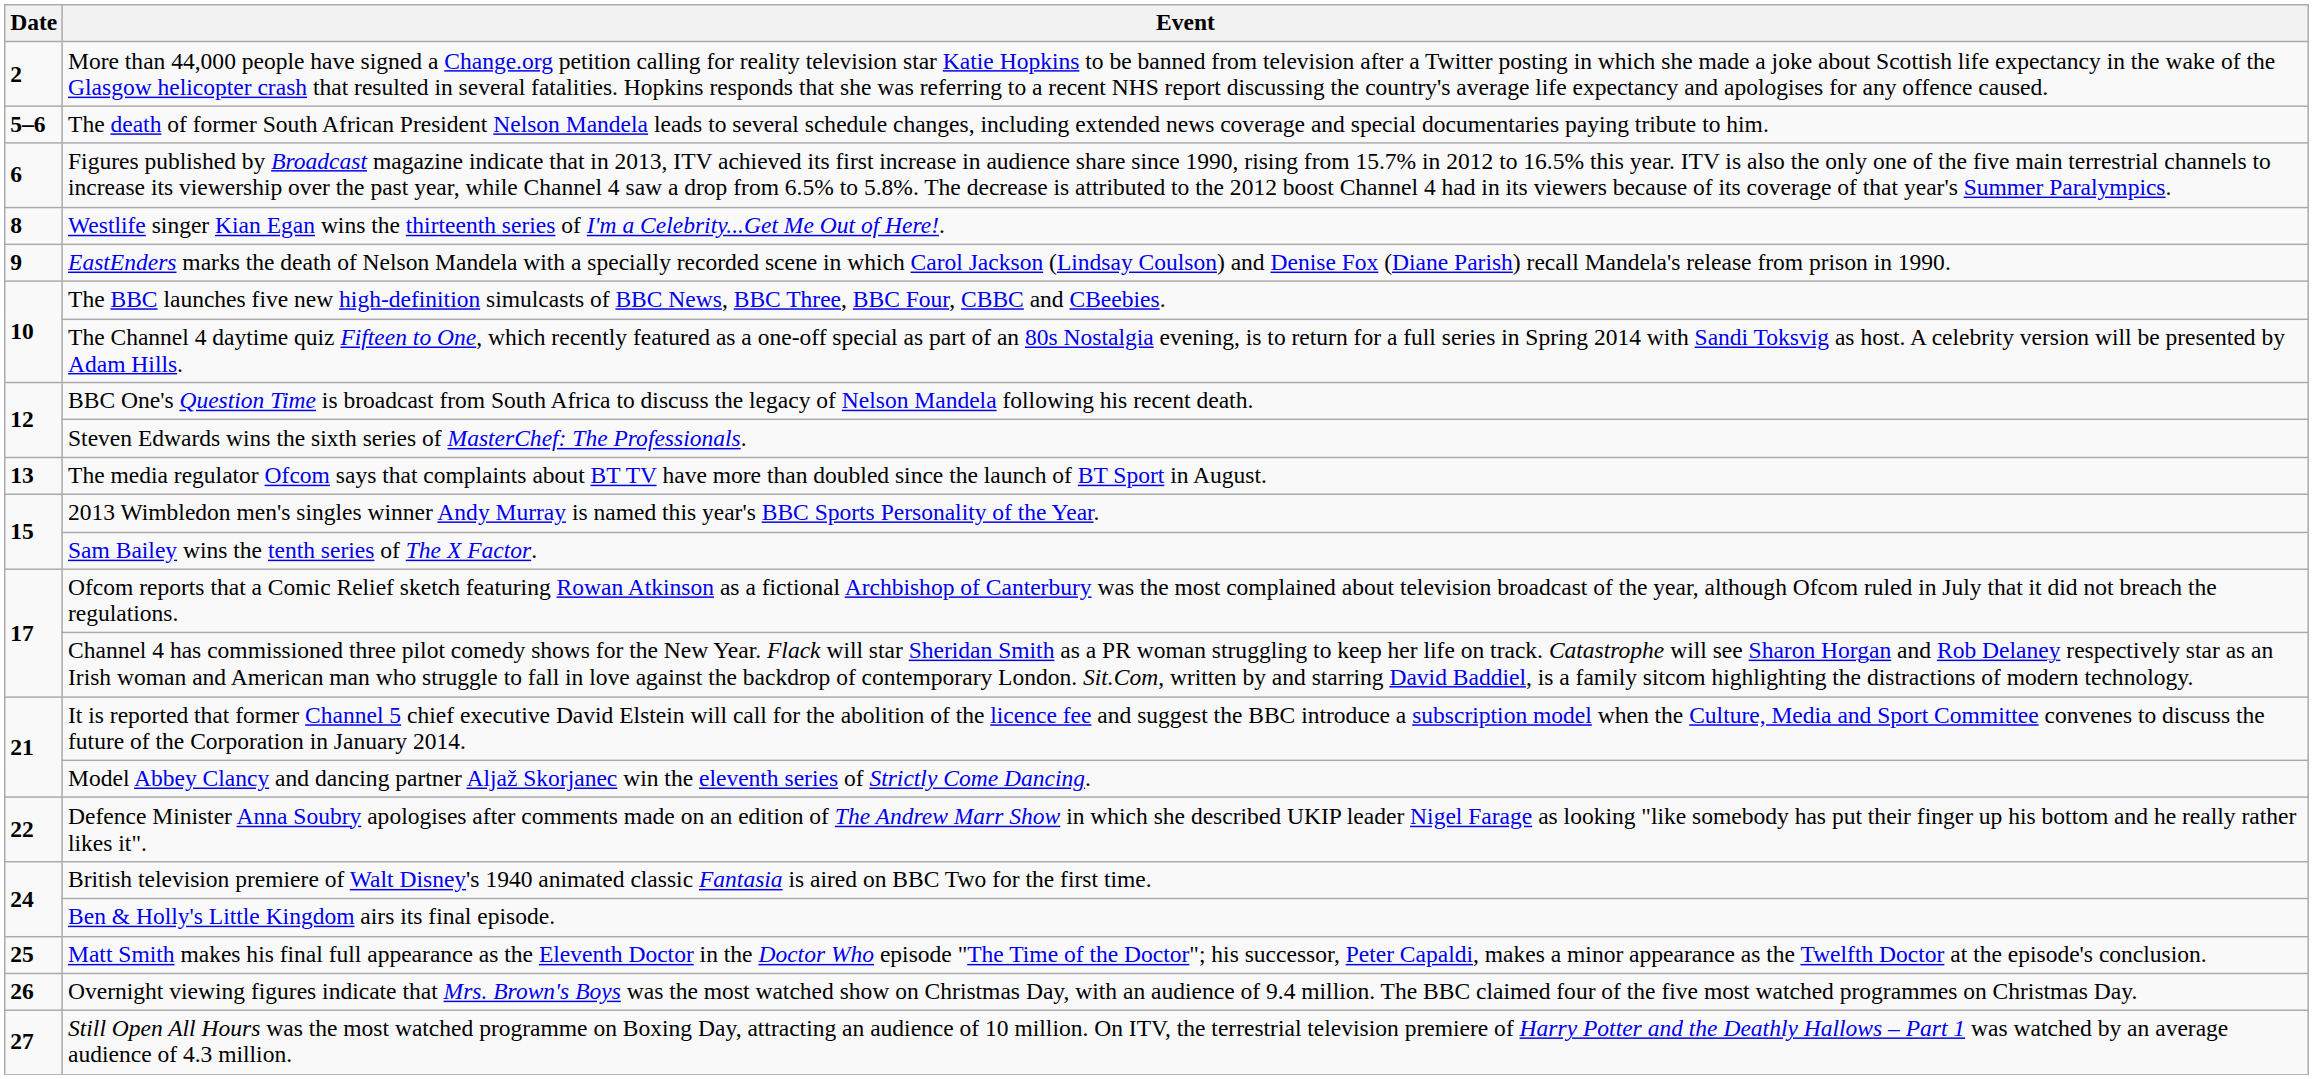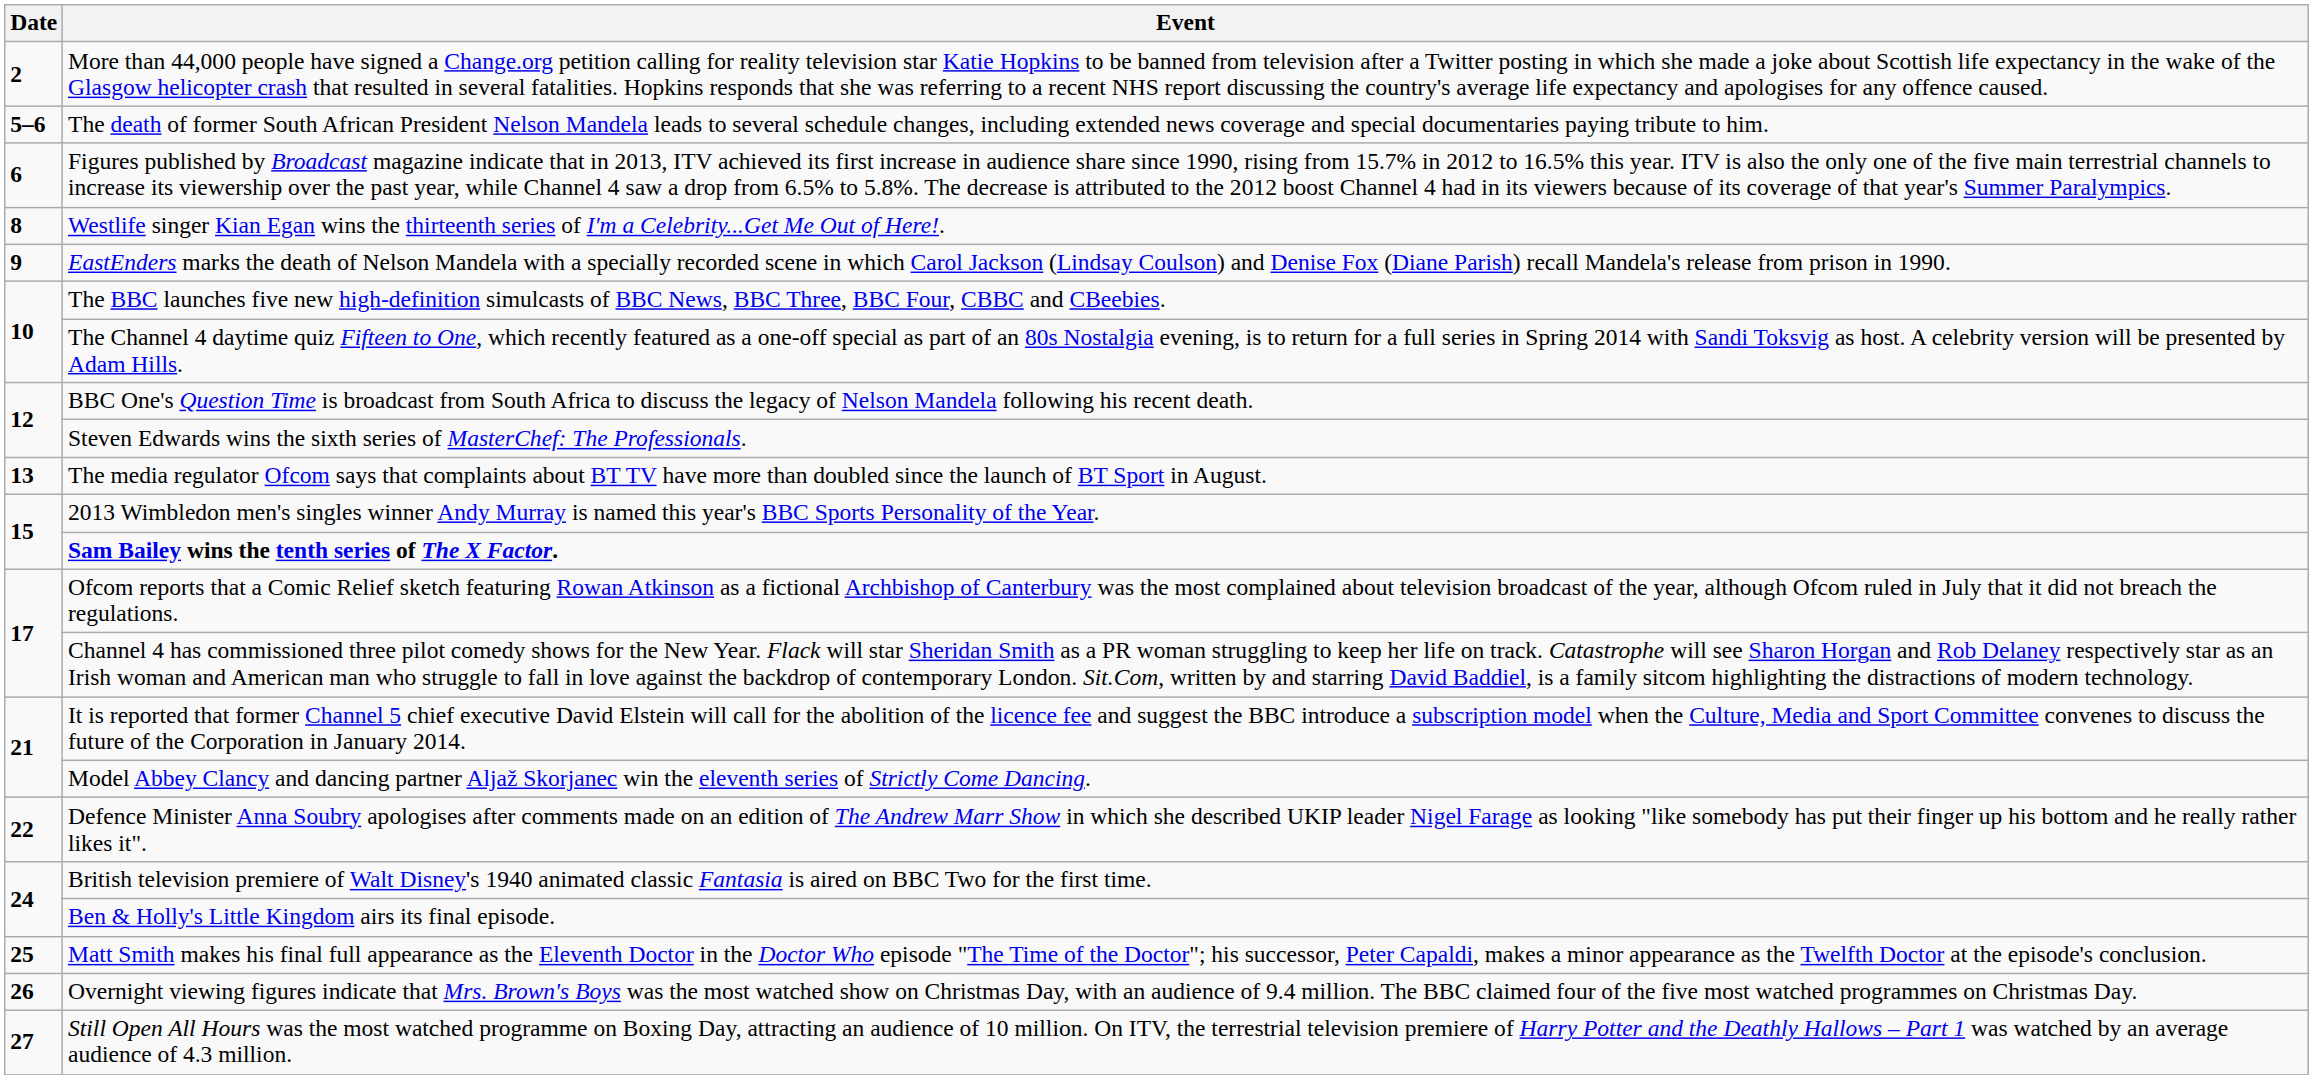(303, 550) normal -> (313, 550) bold
